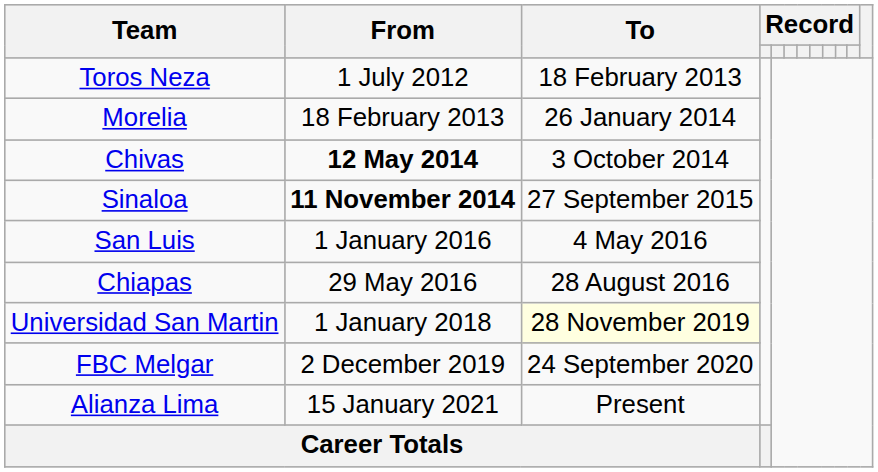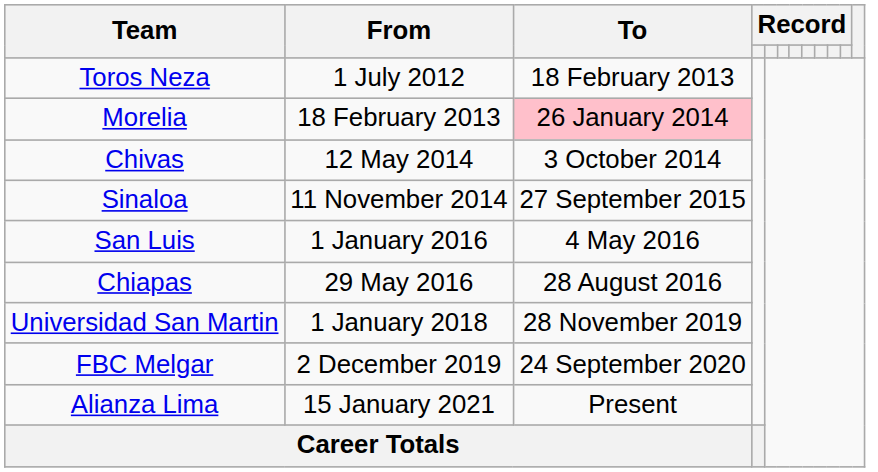(640, 118) no background -> (633, 118) pink background
(403, 159) bold -> (399, 159) normal
(403, 200) bold -> (399, 200) normal
(640, 322) lightyellow background -> (633, 322) no background
